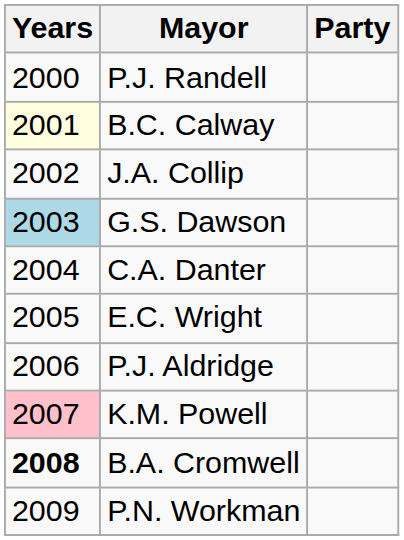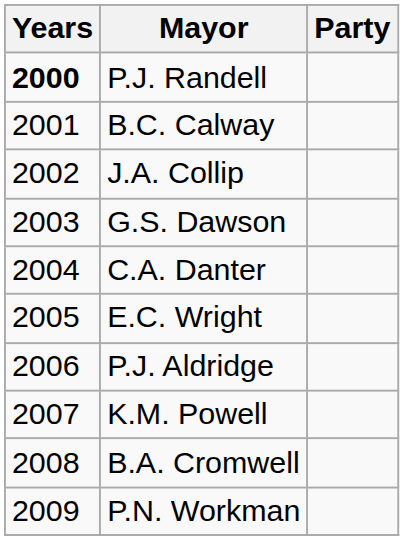(46, 76) normal -> (46, 76) bold
(46, 125) lightyellow background -> (46, 125) no background
(46, 221) lightblue background -> (46, 221) no background
(46, 414) pink background -> (46, 414) no background
(46, 462) bold -> (46, 462) normal
